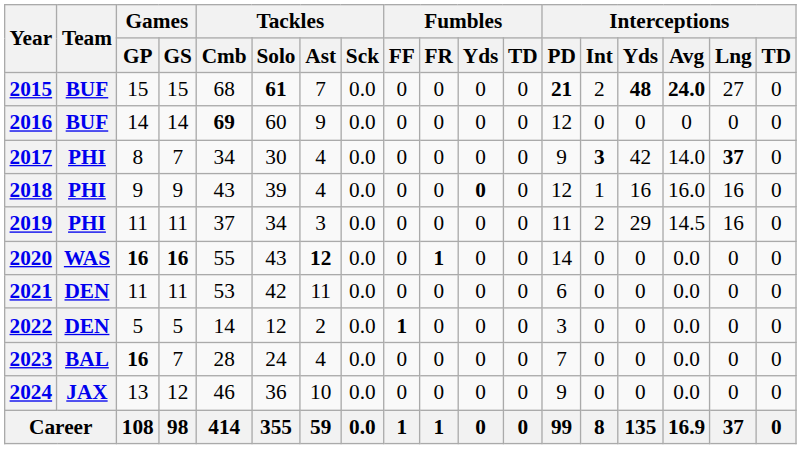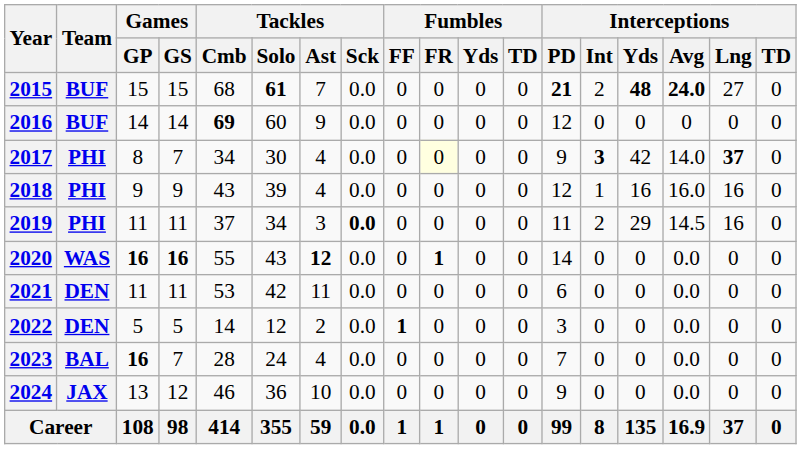(439, 156) no background -> (439, 156) lightyellow background
(481, 190) bold -> (481, 190) normal
(362, 223) normal -> (362, 223) bold
